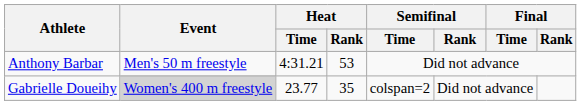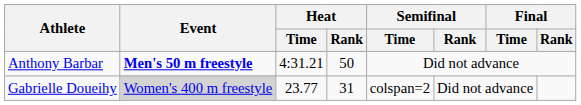(185, 64) normal -> (188, 64) bold
(347, 64) 53 -> (347, 64) 50
(347, 88) 35 -> (347, 88) 31
